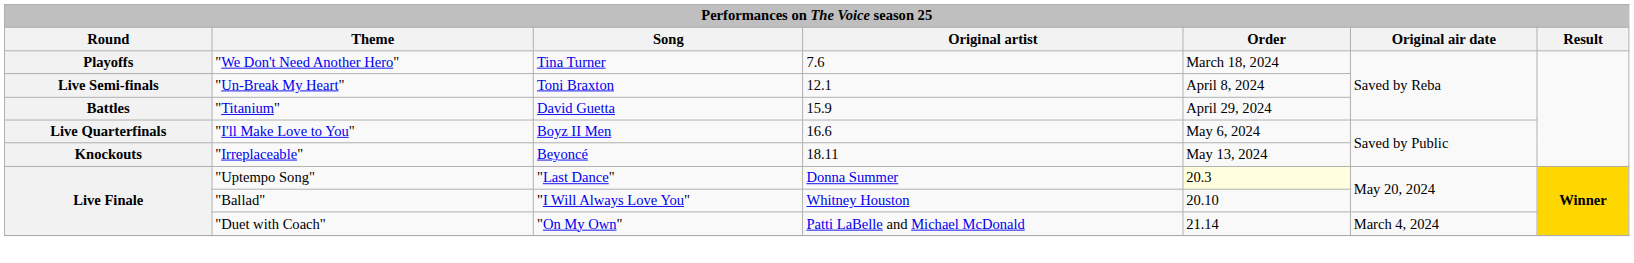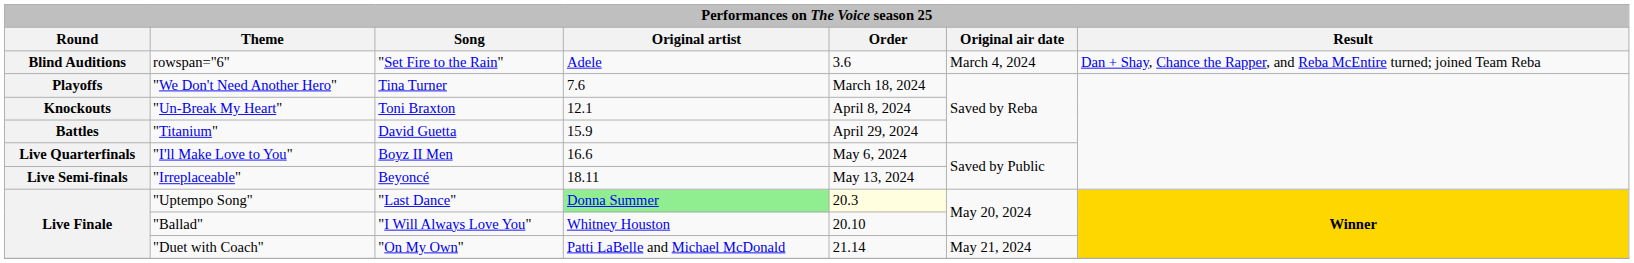+ row: (191, 62)
(108, 85) Live Semi-finals -> (77, 108) Knockouts
(108, 154) Knockouts -> (77, 177) Live Semi-finals
(852, 177) no background -> (613, 200) lightgreen background
(1396, 223) March 4, 2024 -> (991, 246) May 21, 2024
